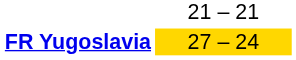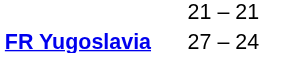(223, 41) gold background -> (223, 41) no background
